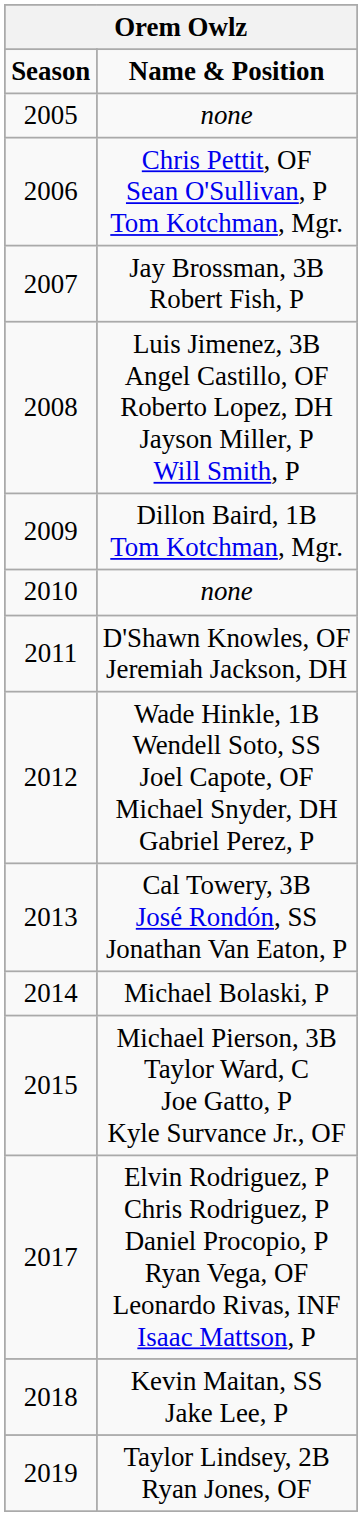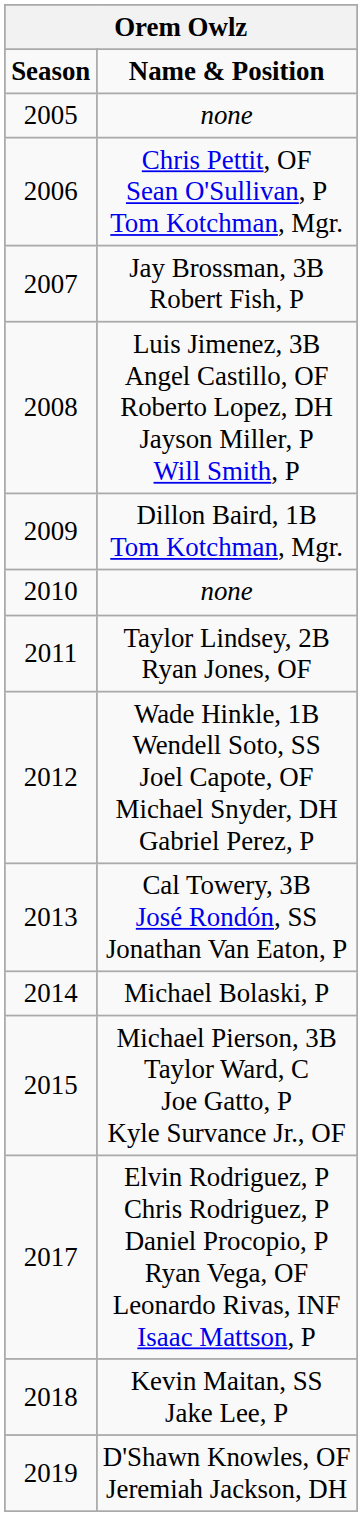(227, 652) D'Shawn Knowles, OF Jeremiah Jackson, DH -> (227, 652) Taylor Lindsey, 2B Ryan Jones, OF
(227, 1472) Taylor Lindsey, 2B Ryan Jones, OF -> (227, 1472) D'Shawn Knowles, OF Jeremiah Jackson, DH
